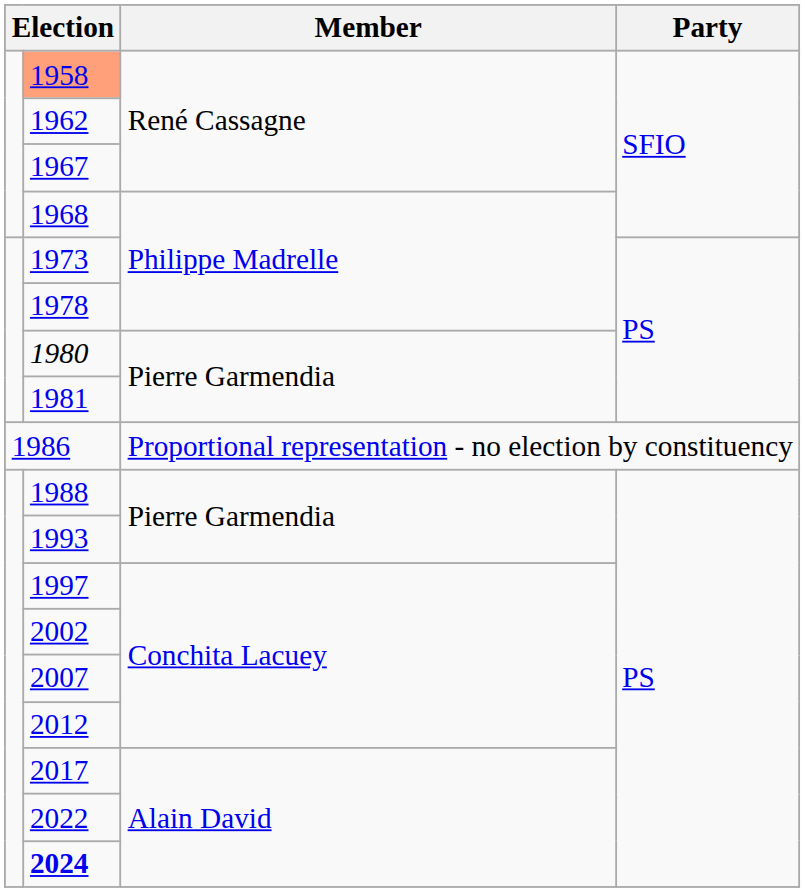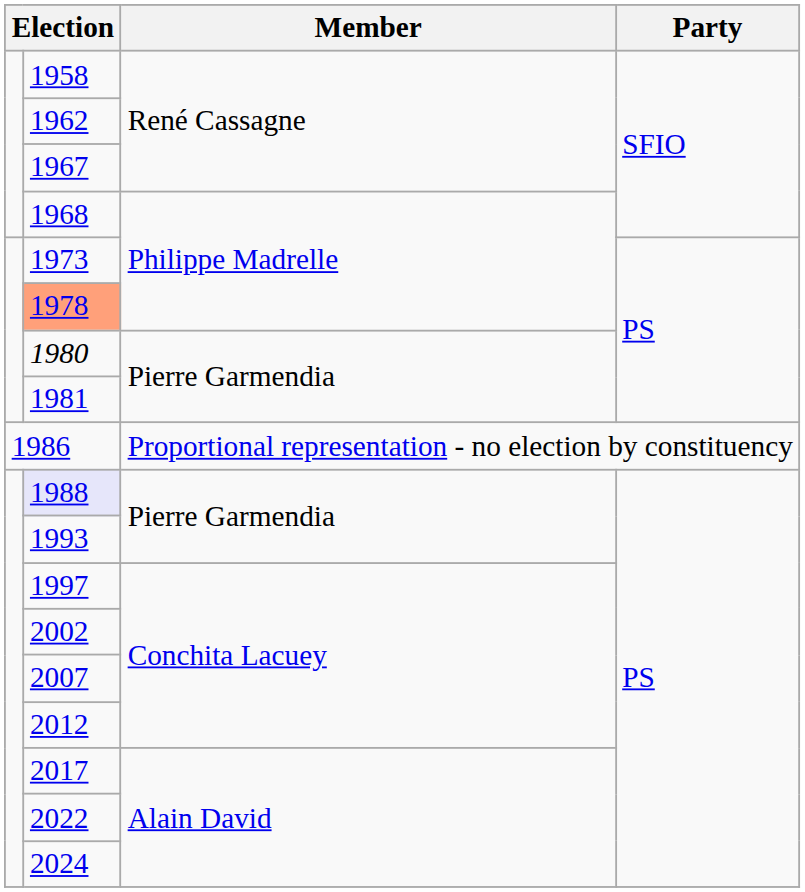(59, 74) lightsalmon background -> (59, 74) no background
(59, 306) no background -> (59, 306) lightsalmon background
(59, 492) no background -> (59, 492) lavender background
(59, 863) bold -> (59, 863) normal
